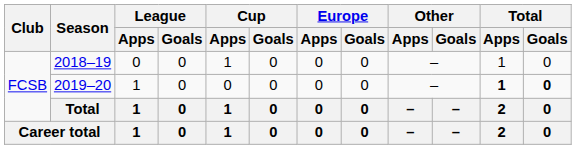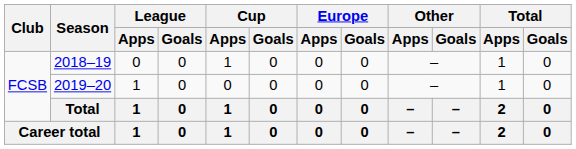(502, 86) bold -> (502, 86) normal
(547, 86) bold -> (547, 86) normal
